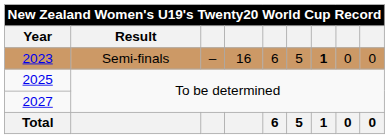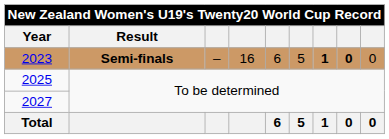(136, 58) normal -> (137, 58) bold
(348, 58) normal -> (349, 58) bold
